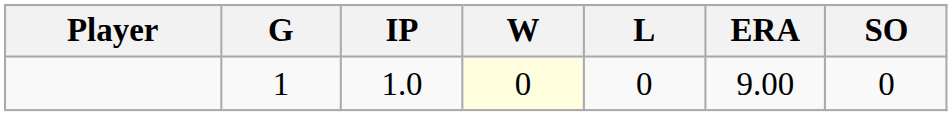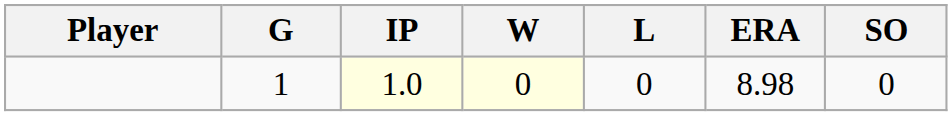(402, 82) no background -> (402, 82) lightyellow background
(765, 82) 9.00 -> (765, 82) 8.98
